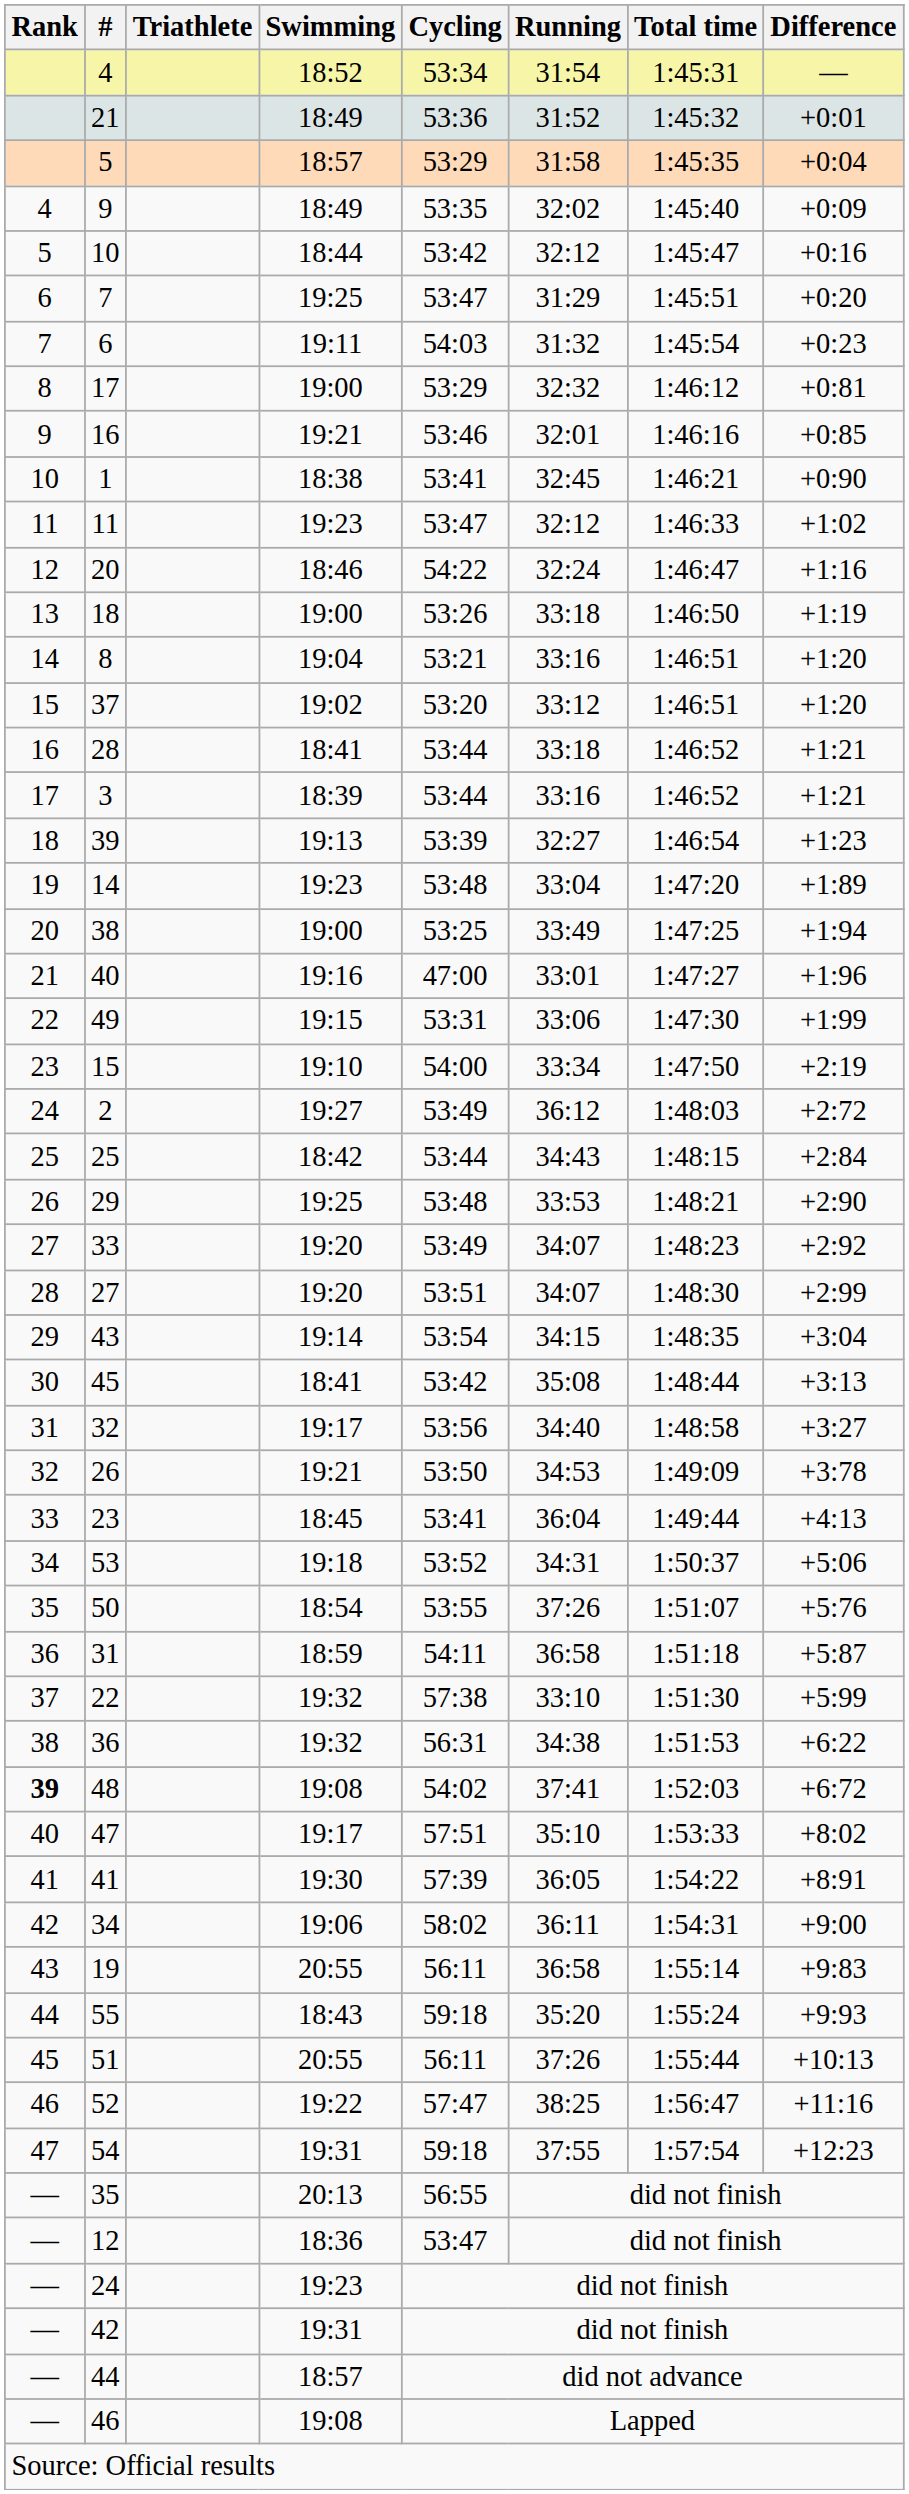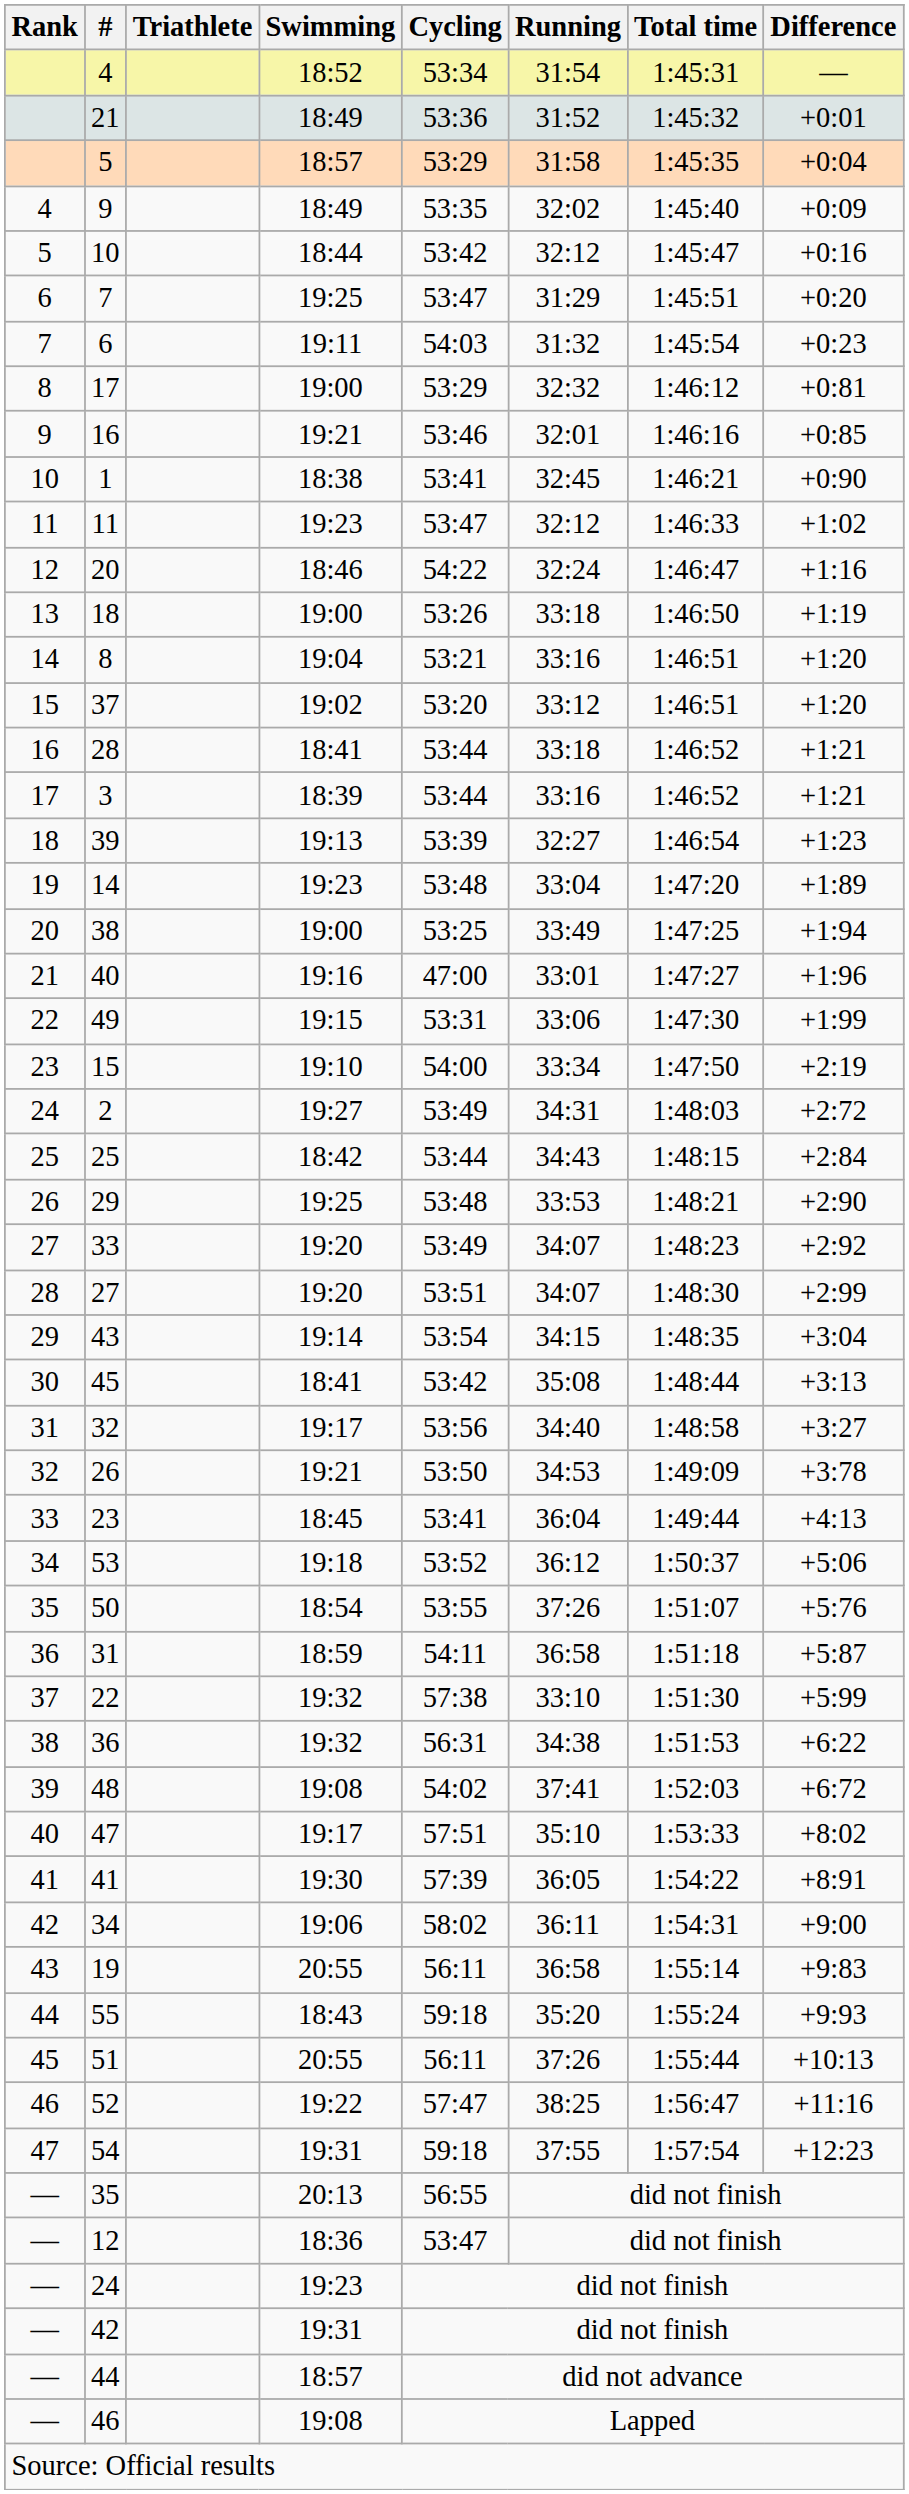(568, 1111) 36:12 -> (568, 1111) 34:31
(568, 1562) 34:31 -> (568, 1562) 36:12
(45, 1788) bold -> (45, 1788) normal
